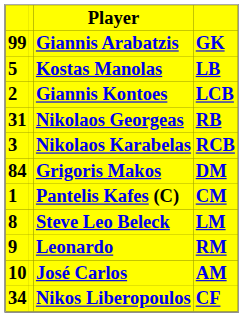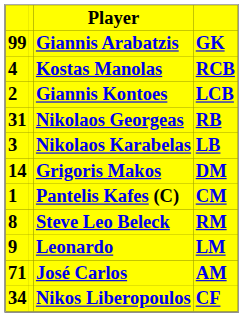(13, 68) 5 -> (13, 68) 4
(208, 68) LB -> (215, 68) RCB
(215, 145) RCB -> (208, 145) LB
(17, 170) 84 -> (17, 170) 14
(211, 222) LM -> (211, 222) RM
(211, 247) RM -> (211, 247) LM
(17, 273) 10 -> (17, 273) 71
